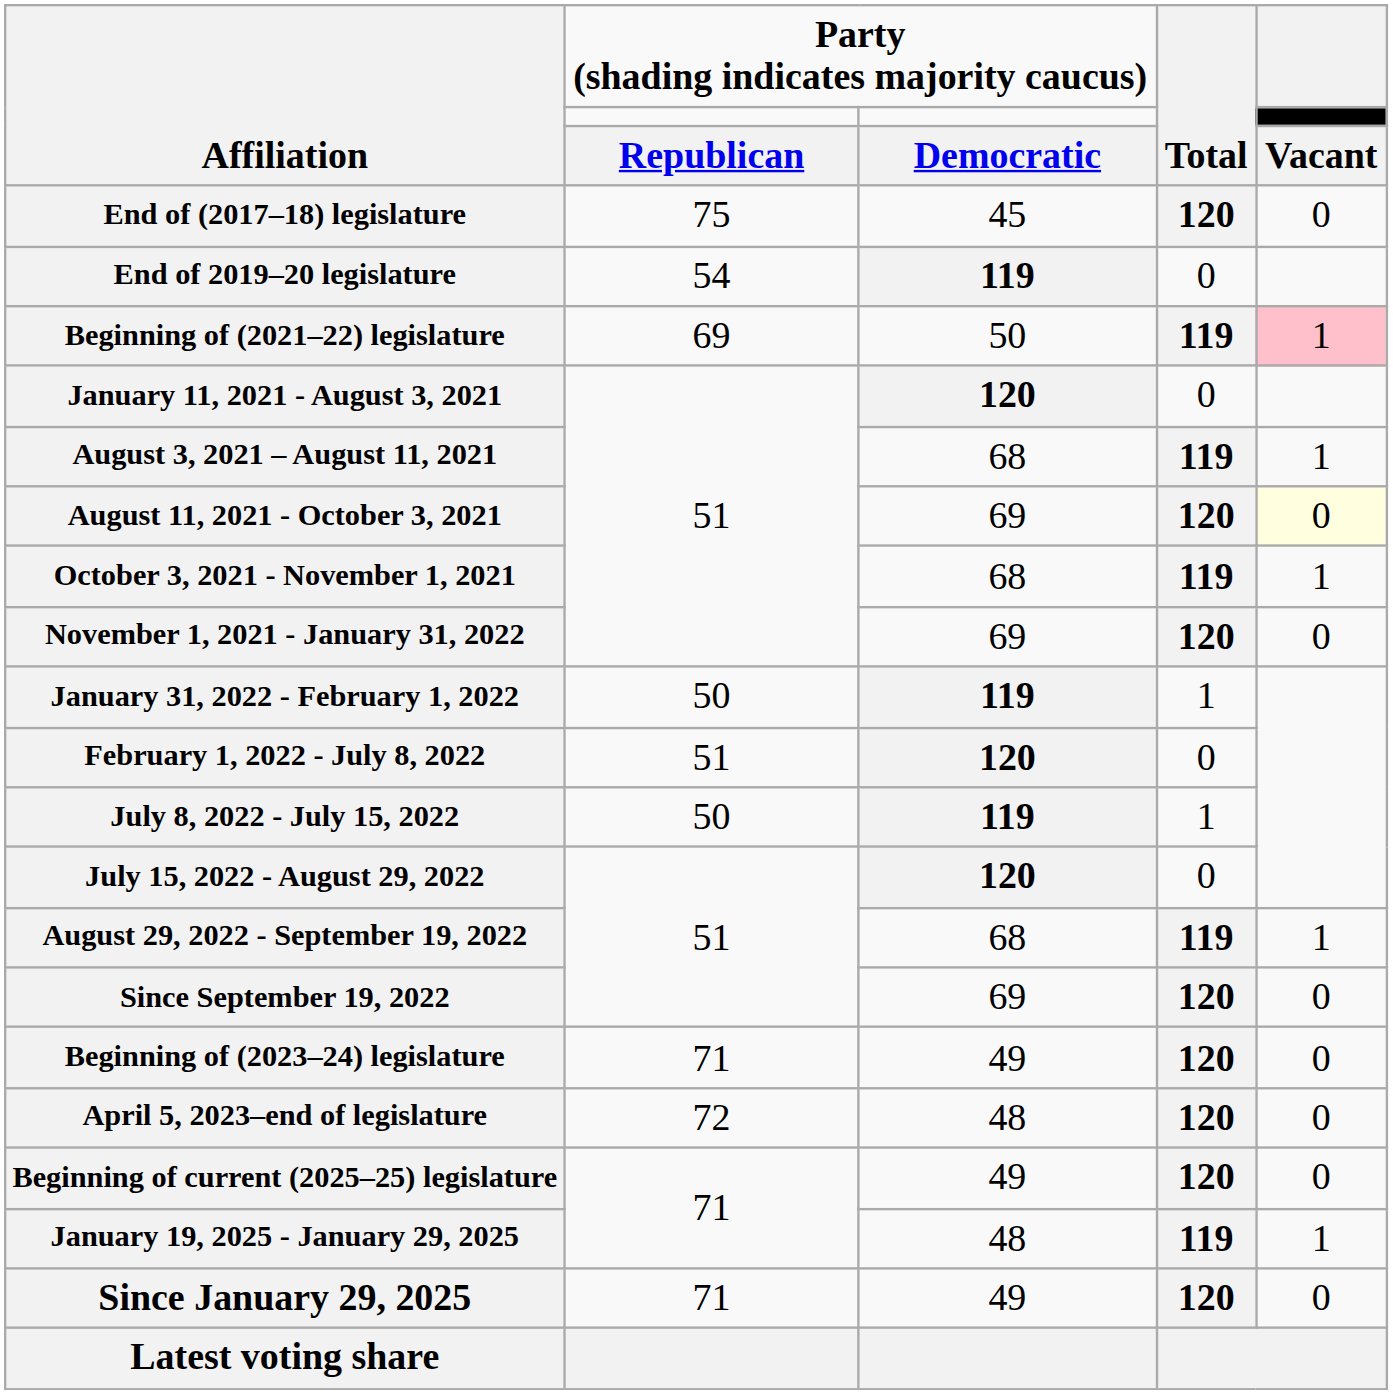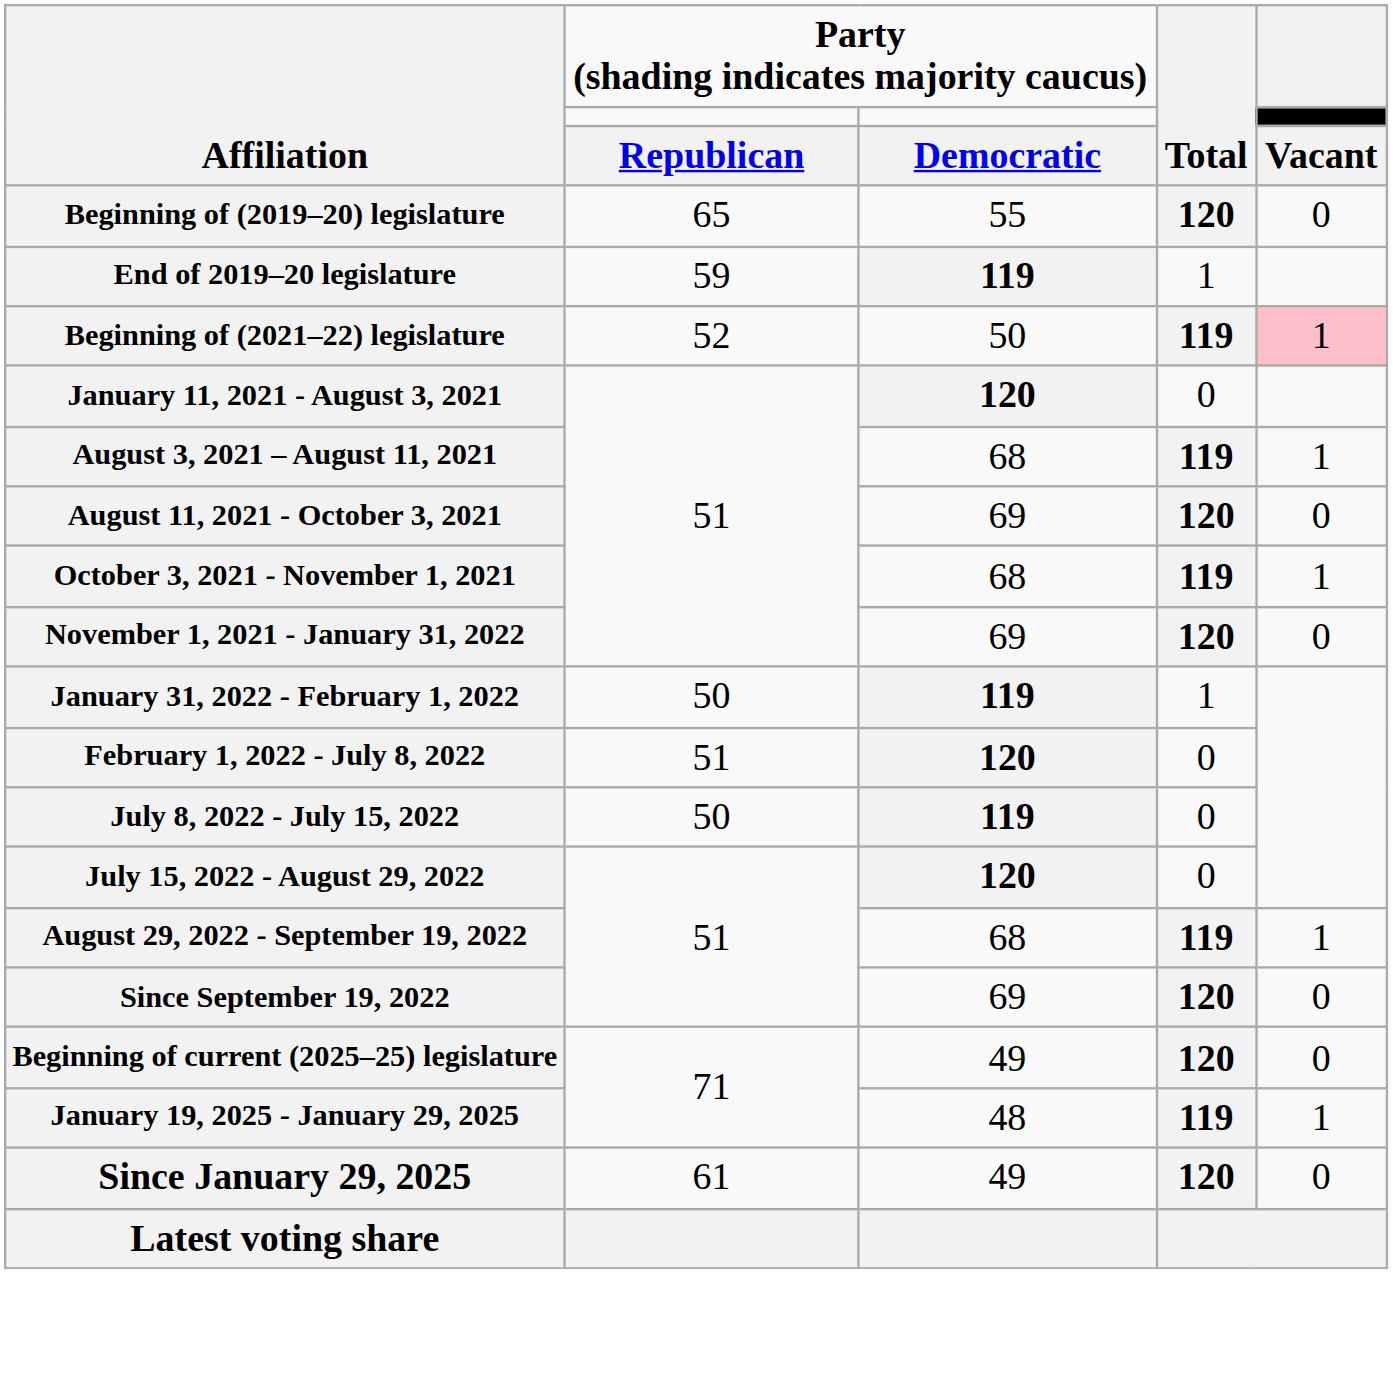- row: (285, 214)
+ row: (285, 214)
(712, 275) 54 -> (712, 275) 59
(1206, 275) 0 -> (1206, 275) 1
(712, 335) 69 -> (712, 335) 52
(1321, 515) lightyellow background -> (1321, 515) no background
(1206, 816) 1 -> (1206, 816) 0
- row: (285, 1056)
- row: (285, 1117)
(712, 1297) 71 -> (712, 1177) 61
